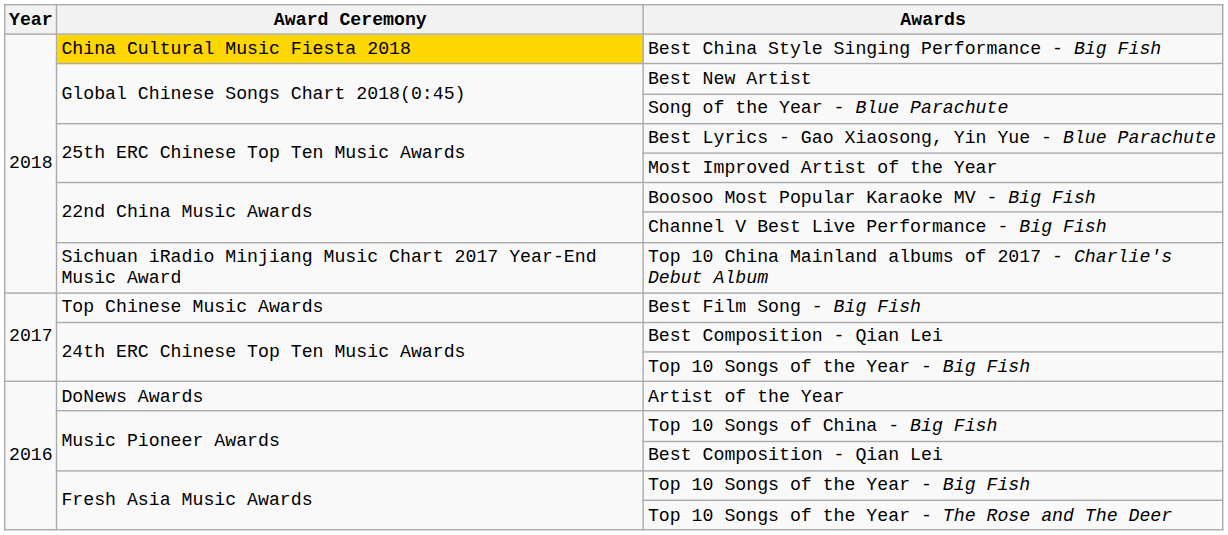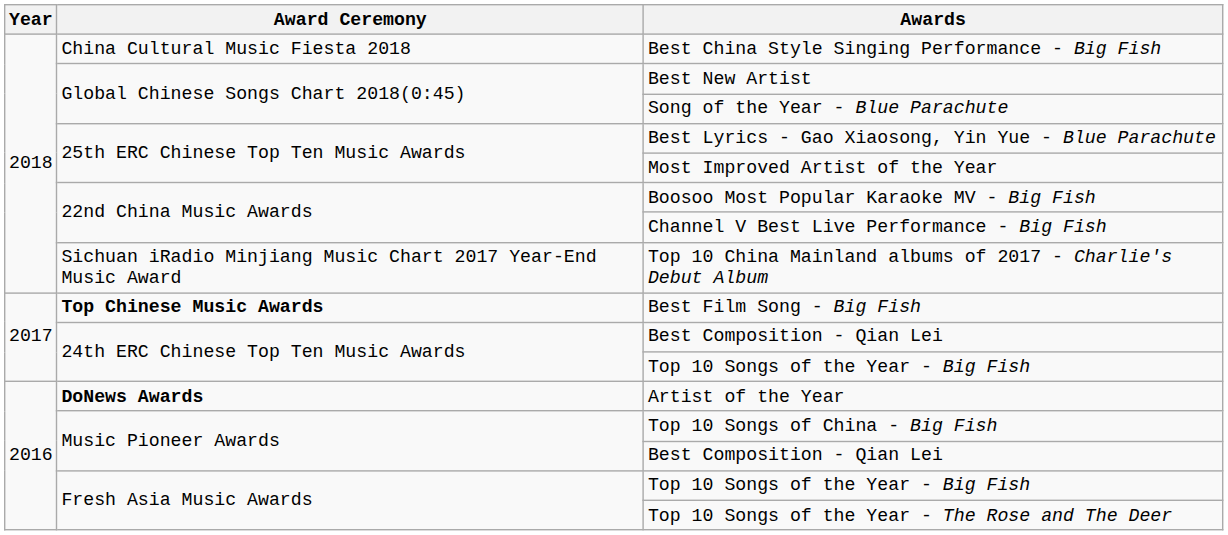(236, 49) gold background -> (236, 49) no background
(192, 307) normal -> (192, 307) bold
(132, 396) normal -> (132, 396) bold
